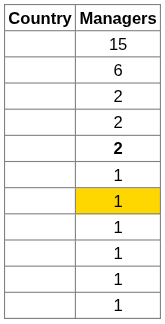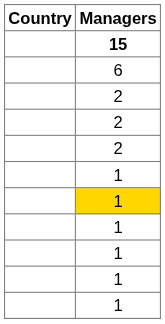(118, 44) normal -> (118, 44) bold
(118, 148) bold -> (118, 148) normal
